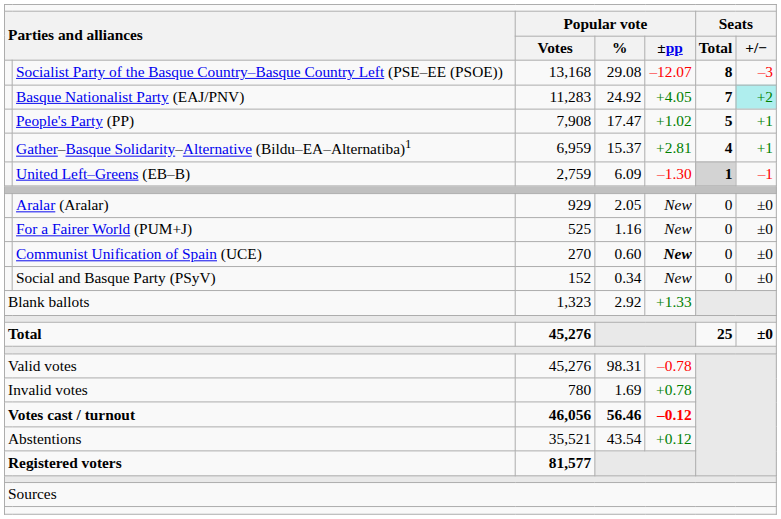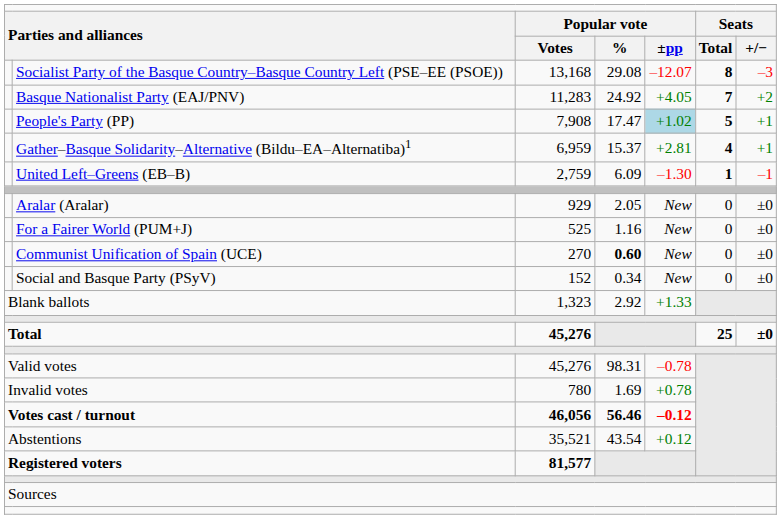(765, 96) paleturquoise background -> (765, 96) no background
(674, 121) no background -> (674, 121) lightblue background
(728, 174) lightgrey background -> (728, 174) no background
(628, 254) normal -> (628, 254) bold
(678, 254) bold -> (678, 254) normal
